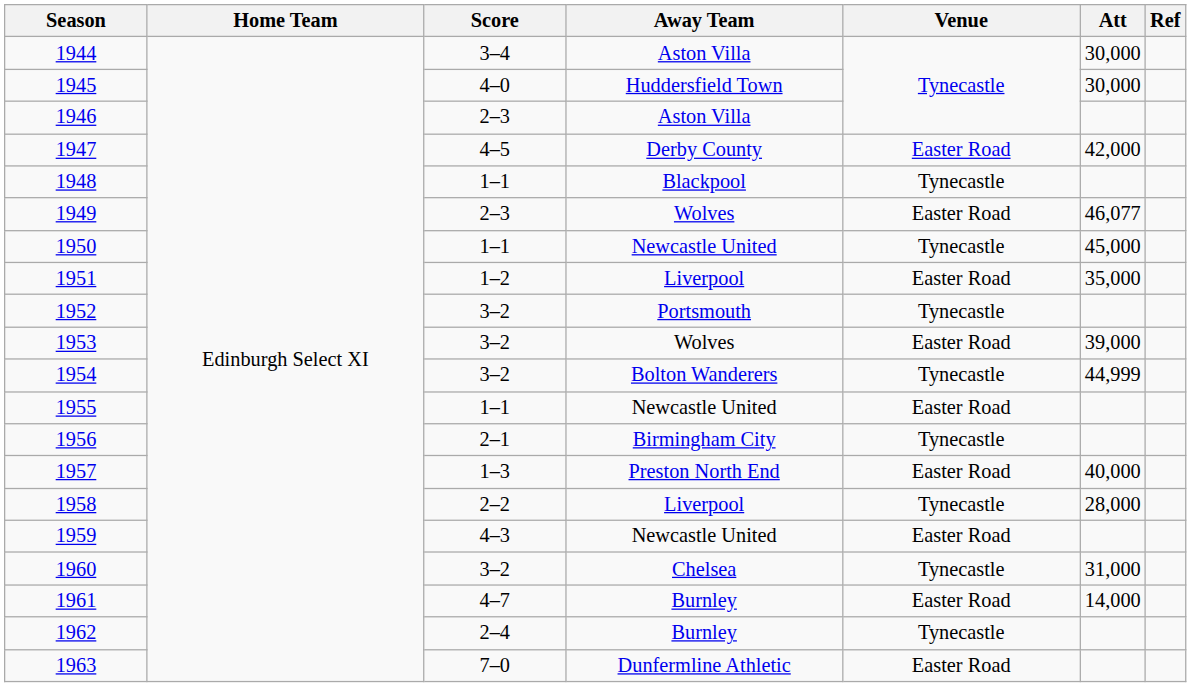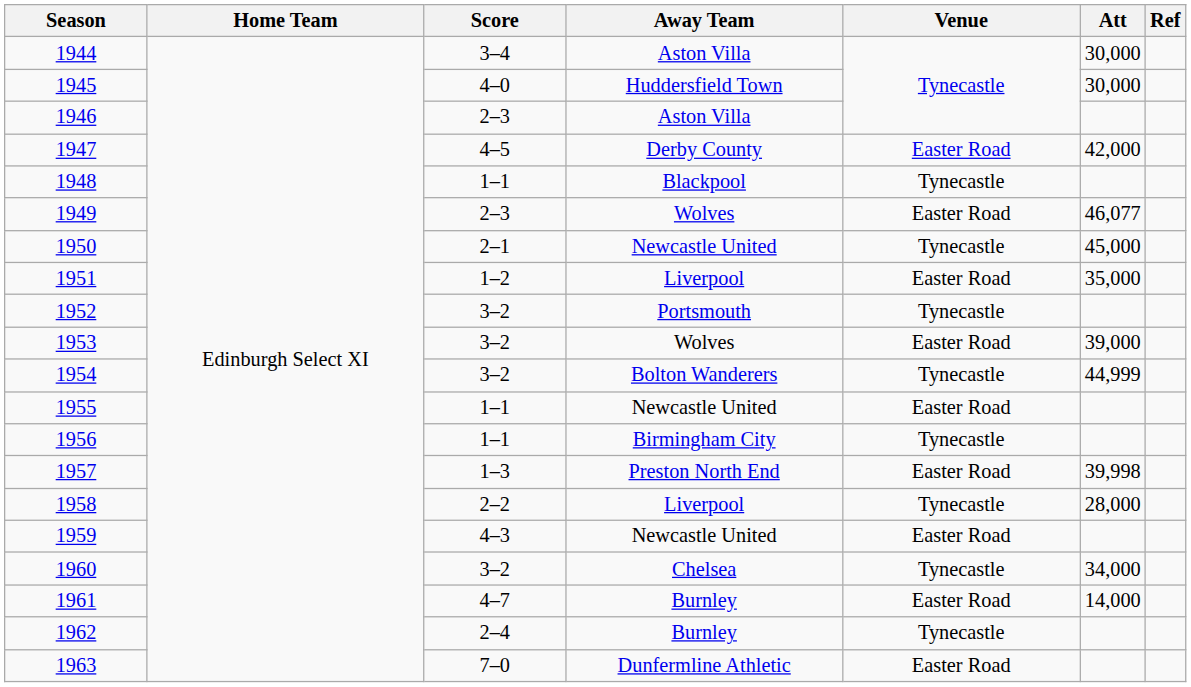(495, 246) 1–1 -> (495, 246) 2–1
(495, 439) 2–1 -> (495, 439) 1–1
(1113, 471) 40,000 -> (1113, 471) 39,998
(1113, 568) 31,000 -> (1113, 568) 34,000
